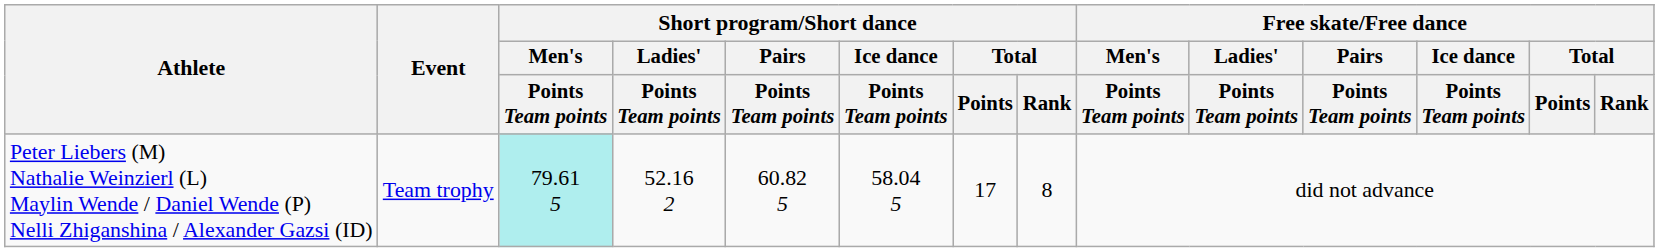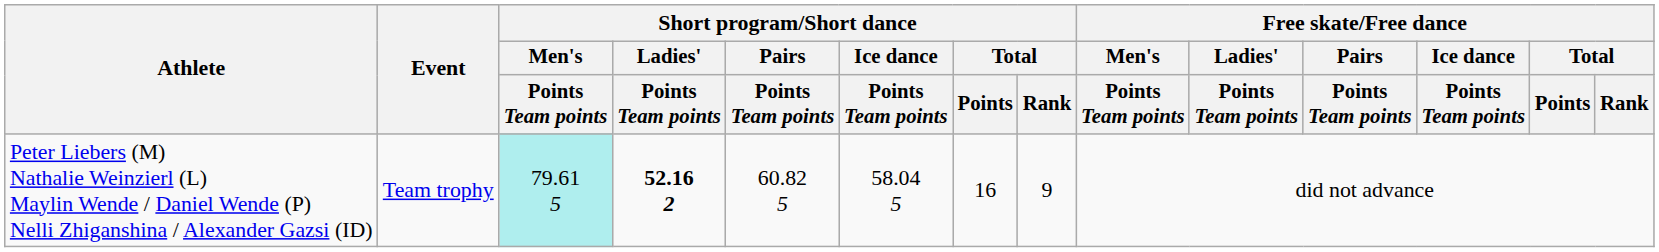(669, 190) normal -> (669, 190) bold
(985, 190) 17 -> (985, 190) 16
(1047, 190) 8 -> (1047, 190) 9
